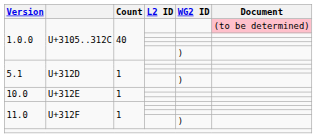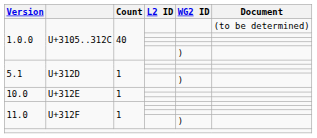(262, 26) pink background -> (262, 26) no background
